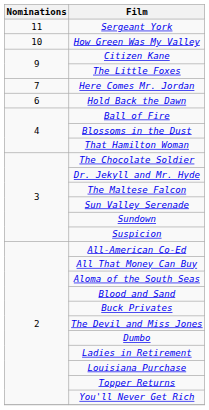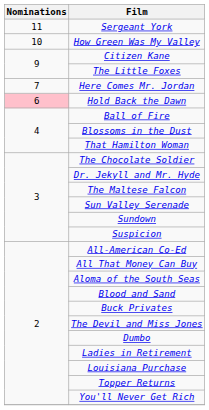(37, 101) no background -> (37, 101) pink background
